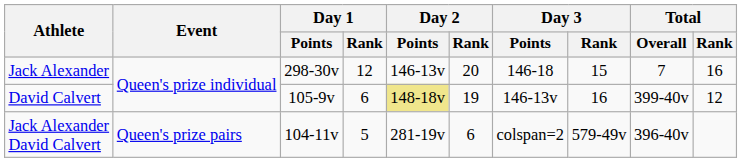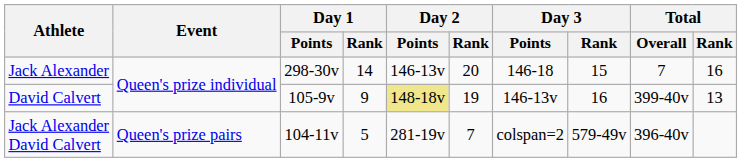(365, 71) 12 -> (365, 71) 14
(365, 98) 6 -> (365, 98) 9
(714, 98) 12 -> (714, 98) 13
(471, 134) 6 -> (471, 134) 7
